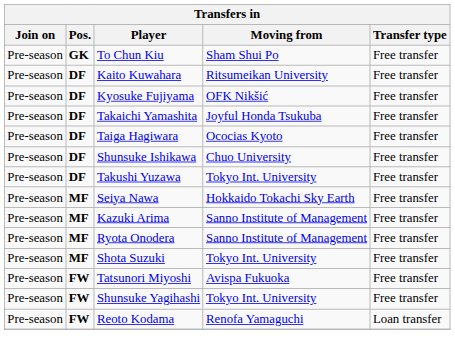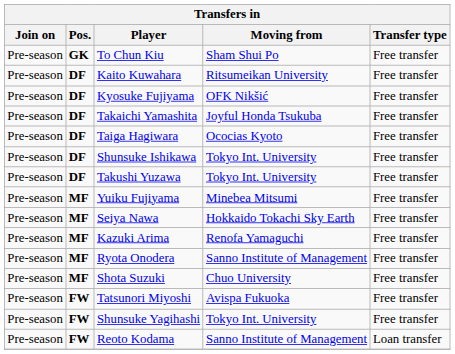(249, 156) Chuo University -> (261, 156) Tokyo Int. University
+ row: (138, 197)
(287, 217) Sanno Institute of Management -> (255, 237) Renofa Yamaguchi
(261, 258) Tokyo Int. University -> (249, 278) Chuo University
(255, 319) Renofa Yamaguchi -> (287, 339) Sanno Institute of Management
